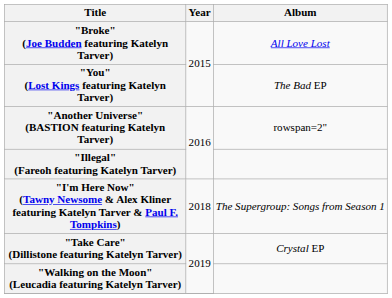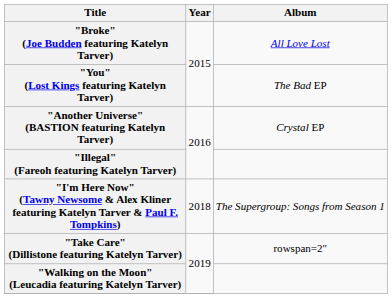(300, 127) rowspan=2" -> (300, 127) Crystal EP
(300, 248) Crystal EP -> (300, 248) rowspan=2"
